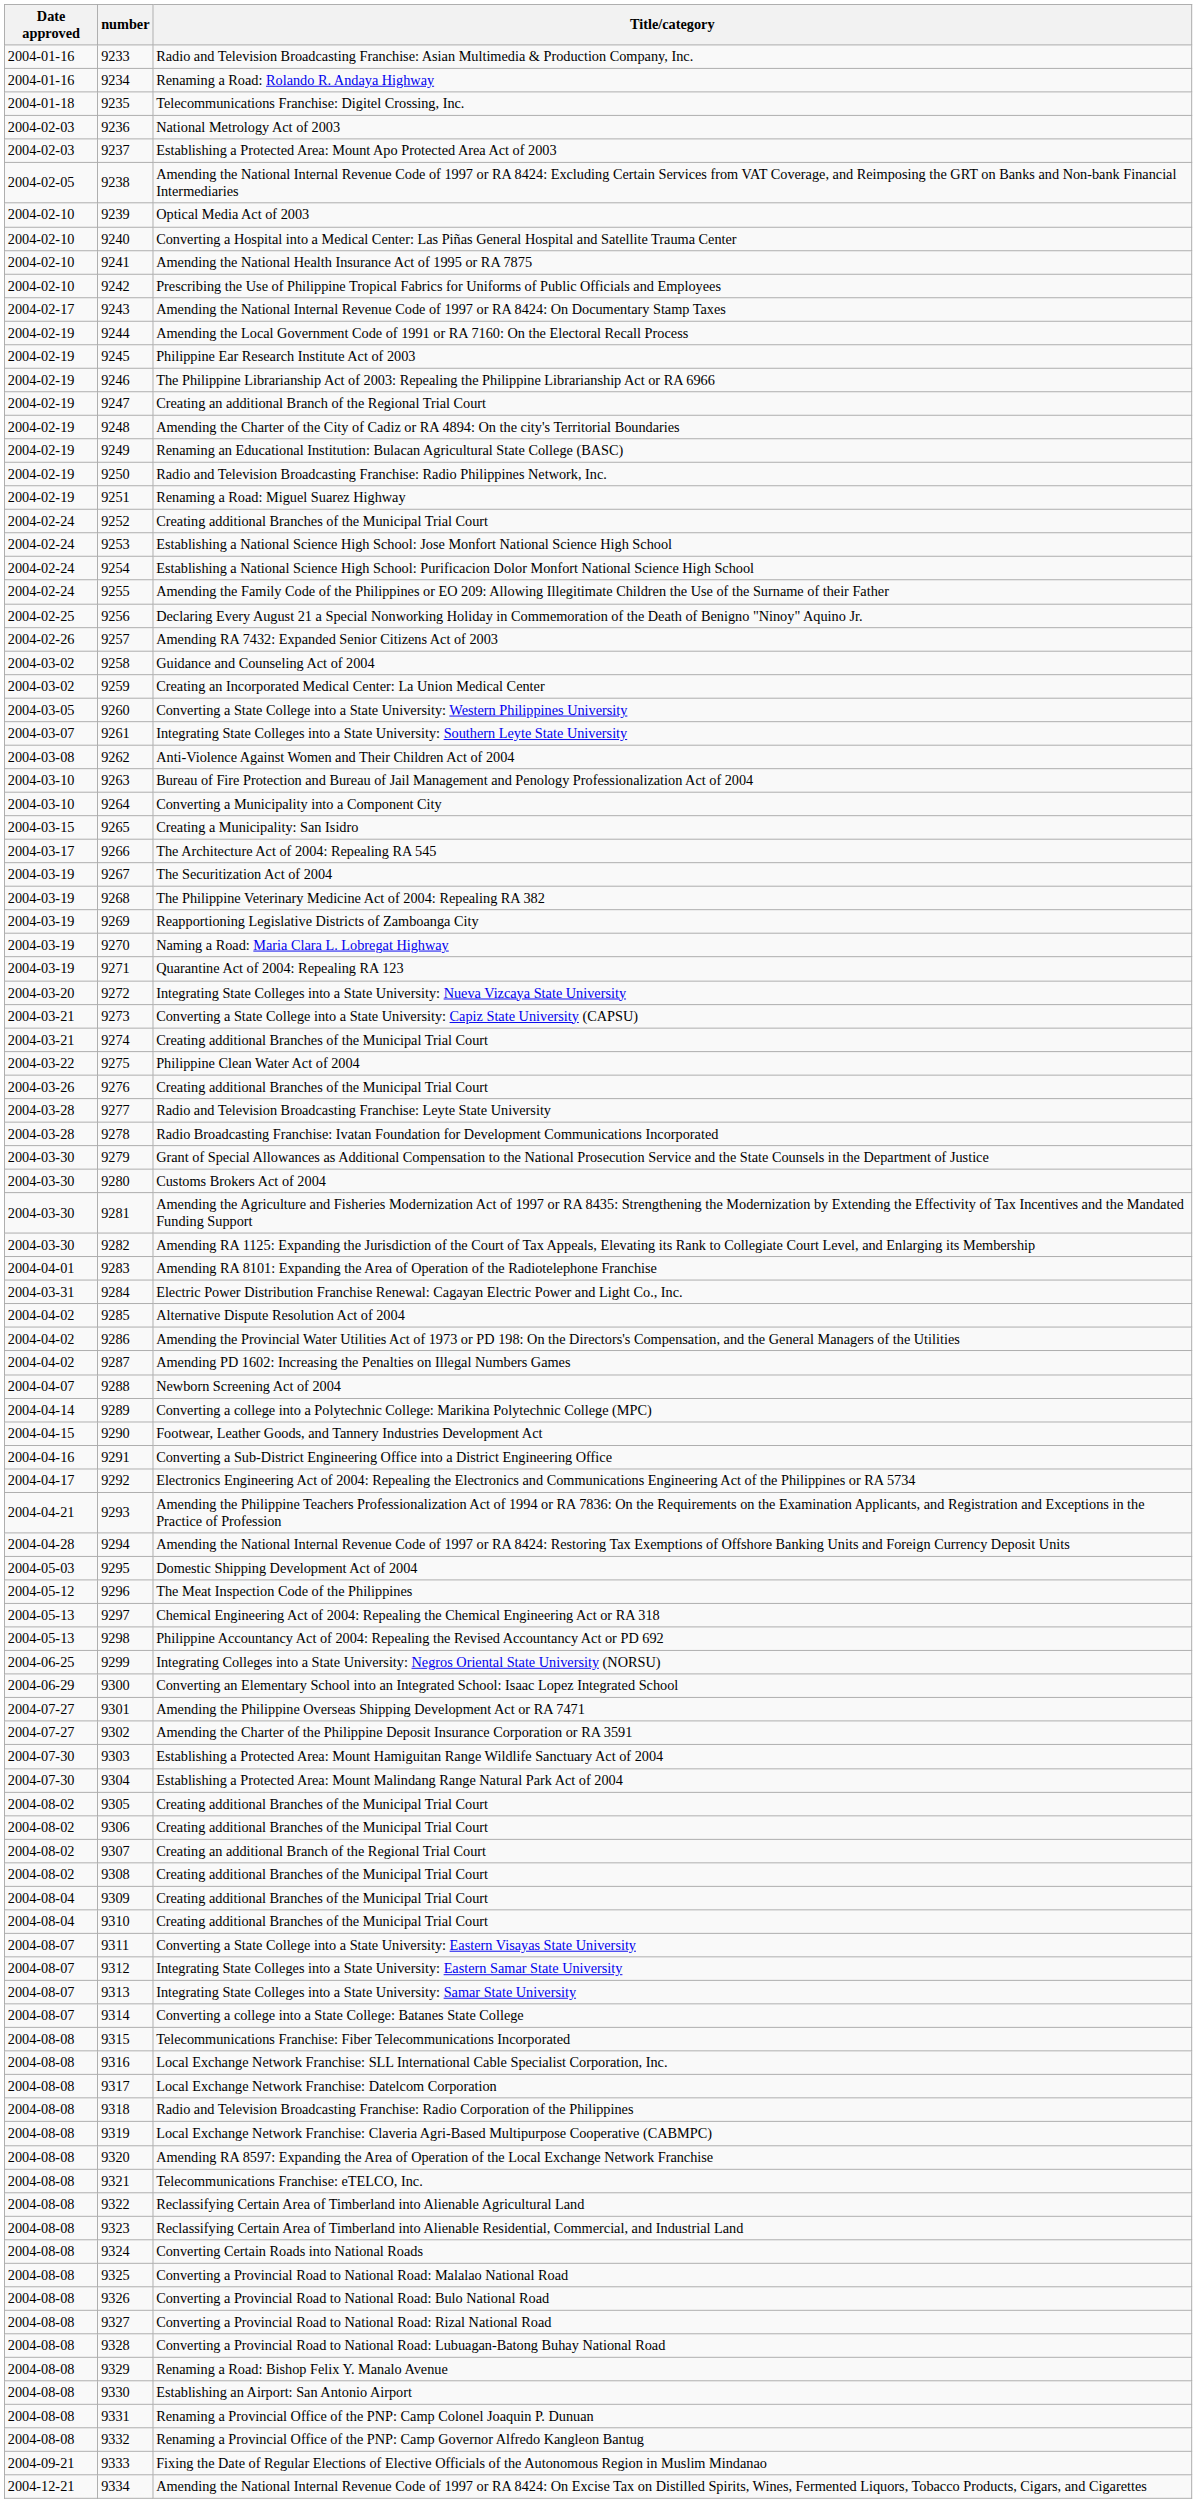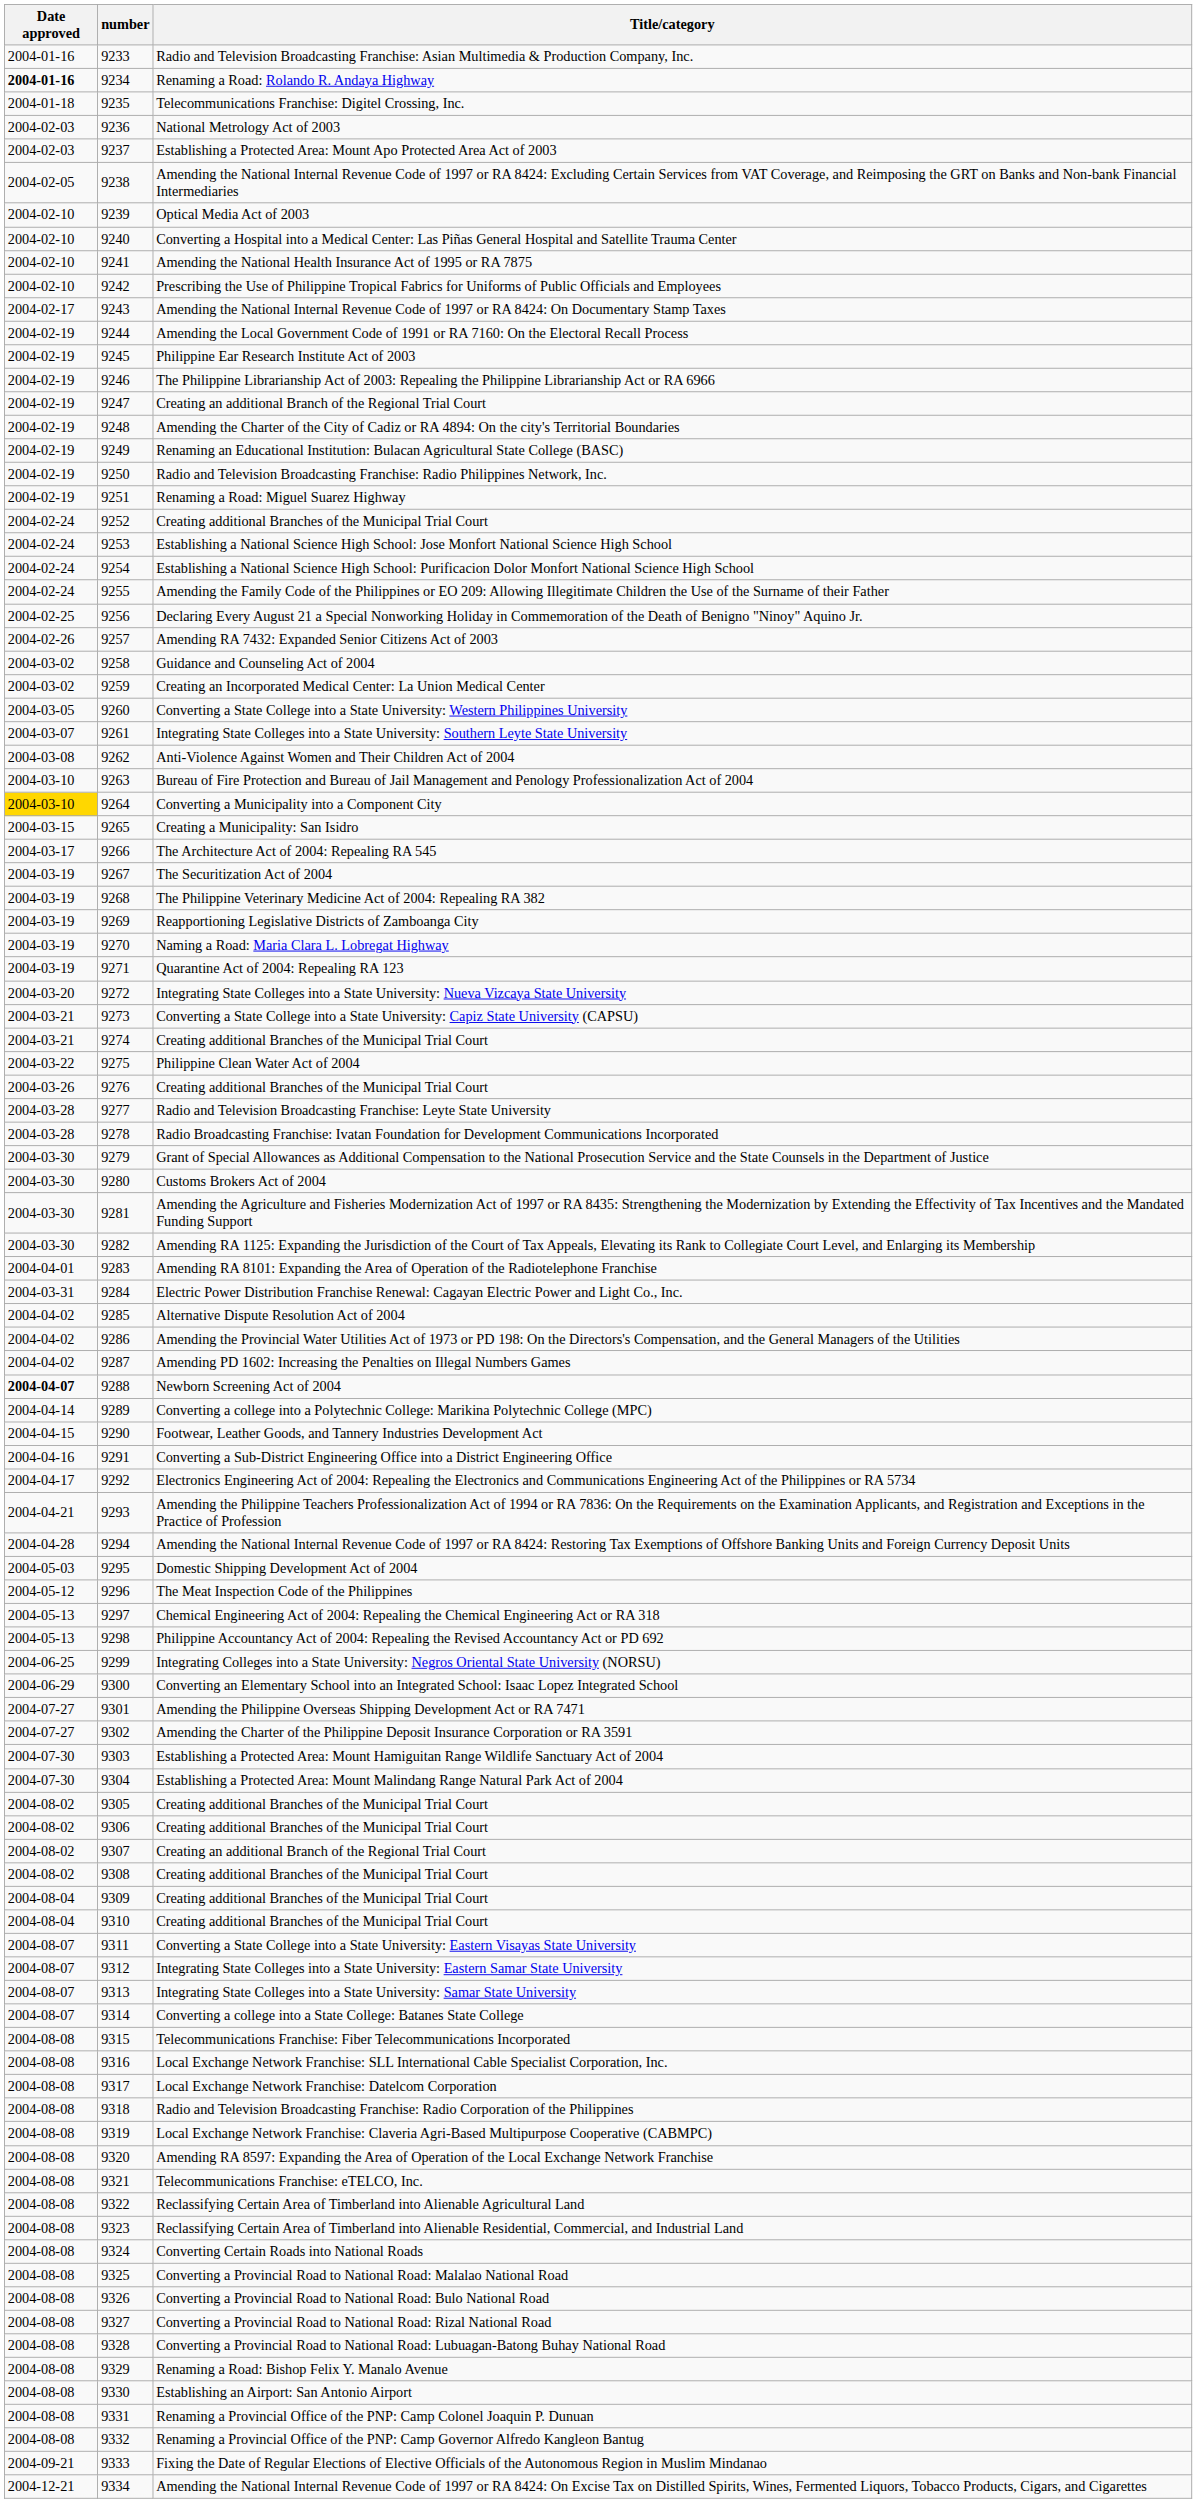(41, 80) normal -> (41, 80) bold
(41, 804) no background -> (41, 804) gold background
(41, 1386) normal -> (41, 1386) bold
